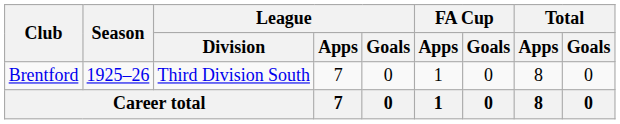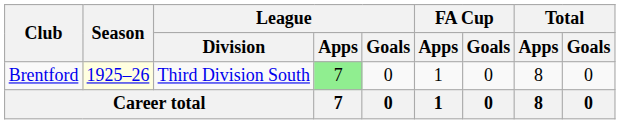(118, 75) no background -> (118, 75) lightyellow background
(338, 75) no background -> (338, 75) lightgreen background
